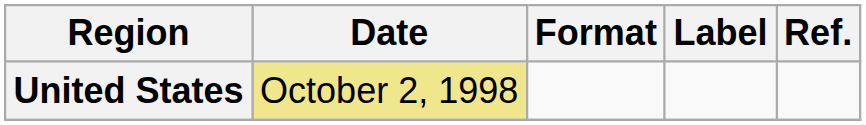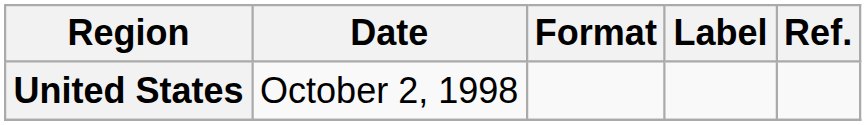(389, 90) khaki background -> (389, 90) no background
